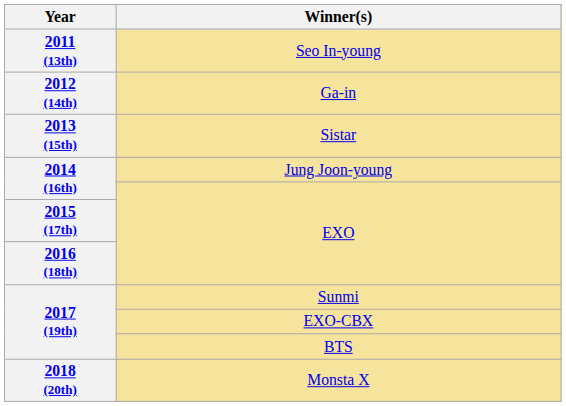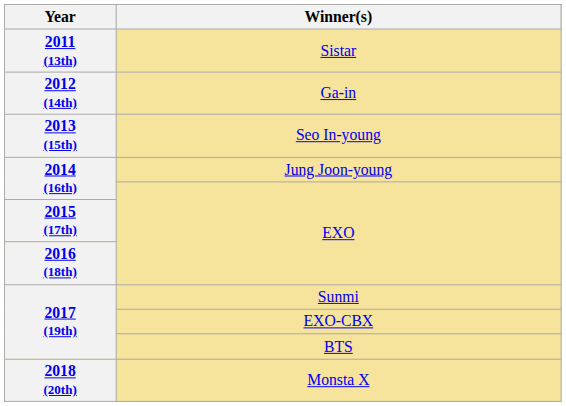(338, 50) Seo In-young -> (338, 50) Sistar
(338, 135) Sistar -> (338, 135) Seo In-young
